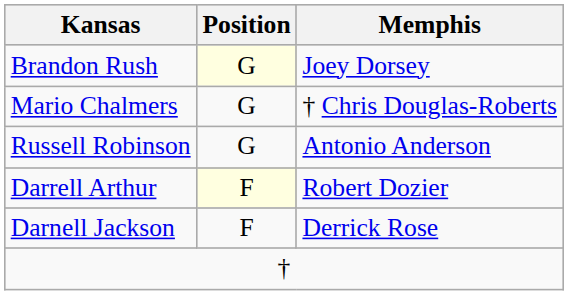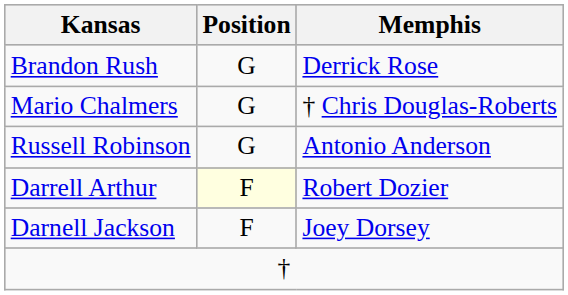(247, 65) lightyellow background -> (247, 65) no background
(366, 65) Joey Dorsey -> (370, 65) Derrick Rose
(370, 227) Derrick Rose -> (366, 227) Joey Dorsey
